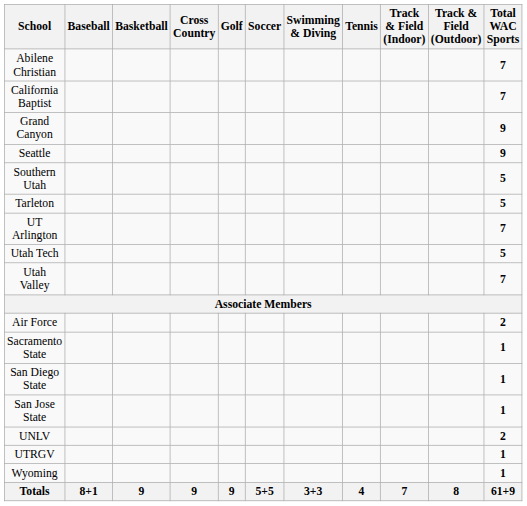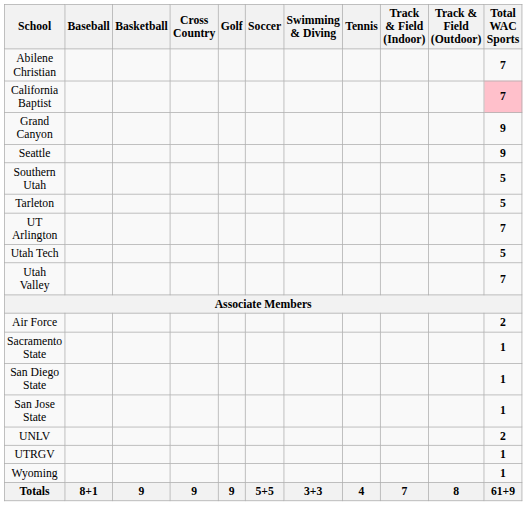(503, 96) no background -> (503, 96) pink background
